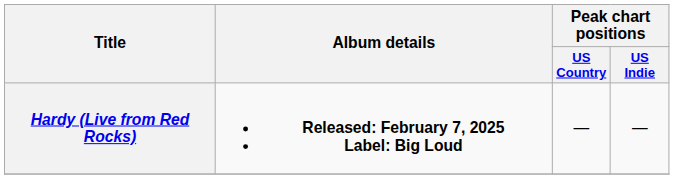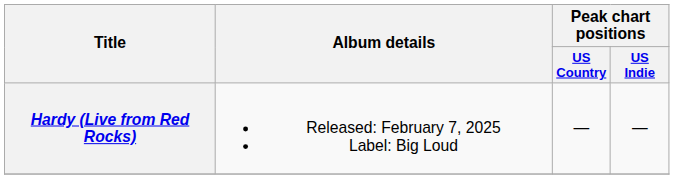(384, 137) bold -> (384, 137) normal
